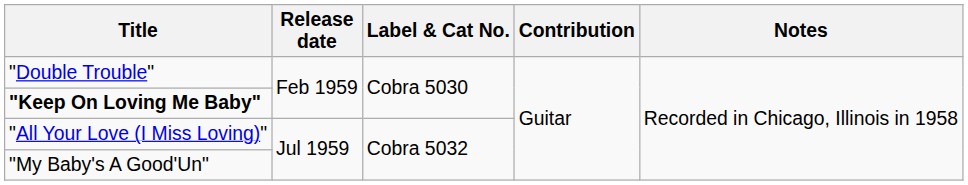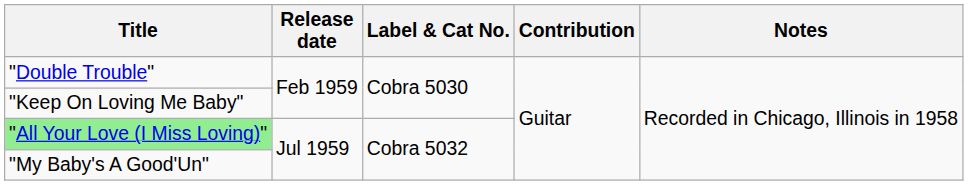(135, 103) bold -> (126, 103) normal
(138, 133) no background -> (138, 133) lightgreen background
